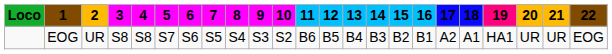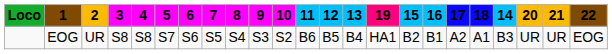columns swapped: (378, 15) <-> (500, 15)
